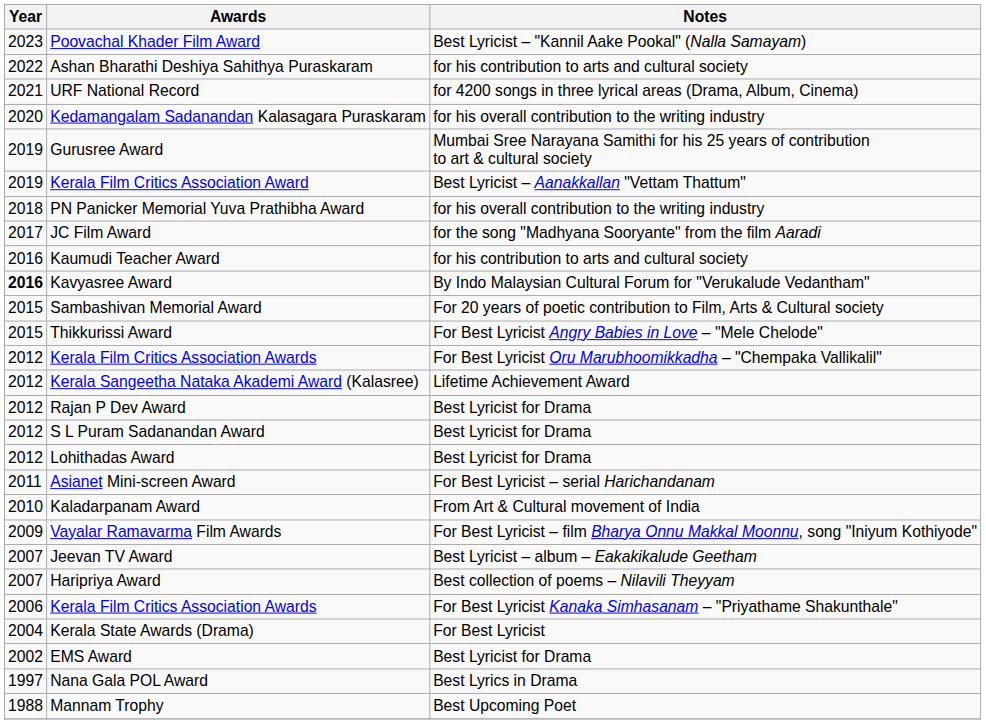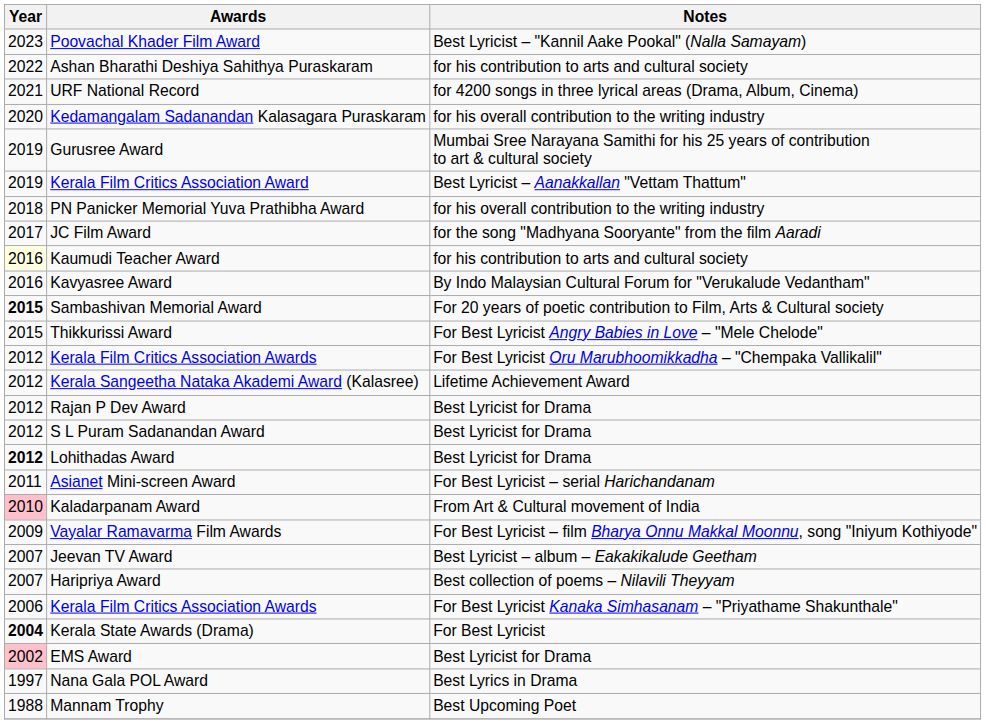(26, 258) no background -> (26, 258) lightyellow background
(26, 283) bold -> (26, 283) normal
(26, 308) normal -> (26, 308) bold
(26, 457) normal -> (26, 457) bold
(26, 507) no background -> (26, 507) pink background
(26, 631) normal -> (26, 631) bold
(26, 656) no background -> (26, 656) pink background
